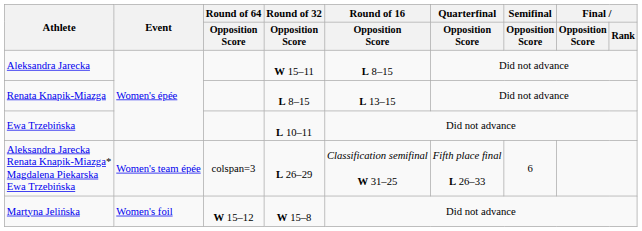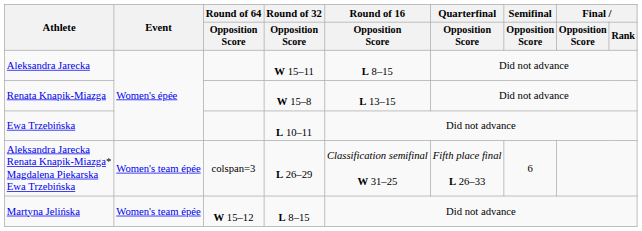(294, 102) L 8–15 -> (294, 102) W 15–8
(144, 211) Women's foil -> (158, 211) Women's team épée
(294, 218) W 15–8 -> (294, 218) L 8–15
